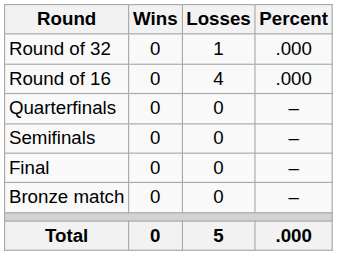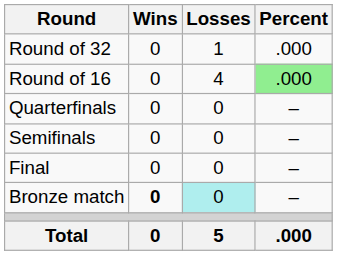(294, 78) no background -> (294, 78) lightgreen background
(155, 197) normal -> (155, 197) bold
(218, 197) no background -> (218, 197) paleturquoise background
